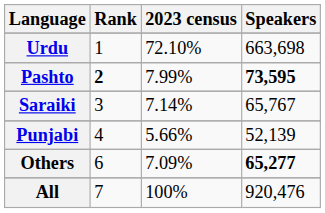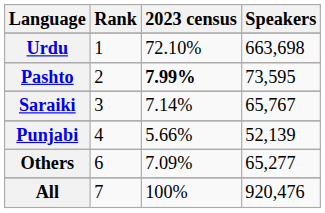(99, 76) bold -> (99, 76) normal
(169, 76) normal -> (170, 76) bold
(270, 76) bold -> (270, 76) normal
(270, 163) bold -> (270, 163) normal
